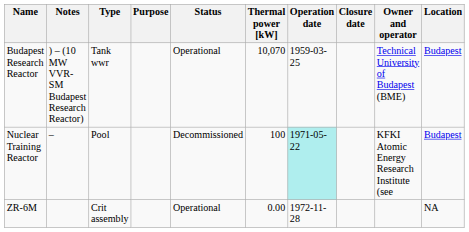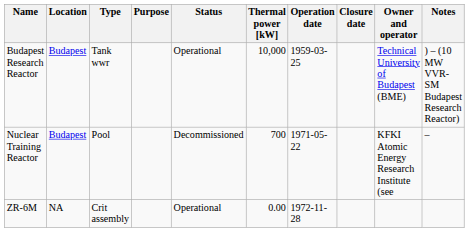columns swapped: (443, 12) <-> (68, 12)
(271, 51) 10,070 -> (272, 51) 10,000
(278, 135) 100 -> (278, 135) 700
(308, 140) paleturquoise background -> (309, 140) no background
